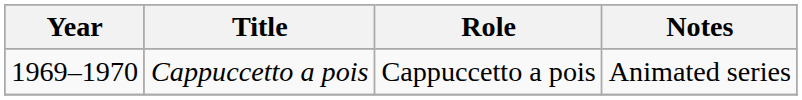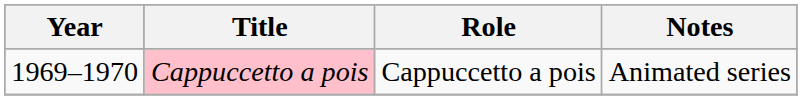(260, 71) no background -> (260, 71) pink background
